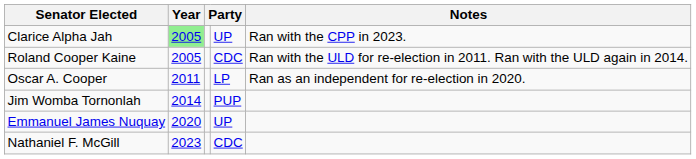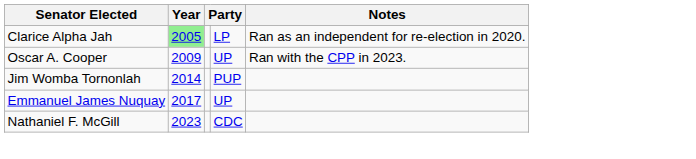(223, 36) UP -> (222, 36) LP
(328, 36) Ran with the CPP in 2023. -> (387, 36) Ran as an independent for re-election in 2020.
- row: (72, 57)
(186, 79) 2011 -> (186, 57) 2009
(222, 79) LP -> (223, 57) UP
(387, 79) Ran as an independent for re-election in 2020. -> (328, 57) Ran with the CPP in 2023.
(186, 121) 2020 -> (186, 100) 2017
